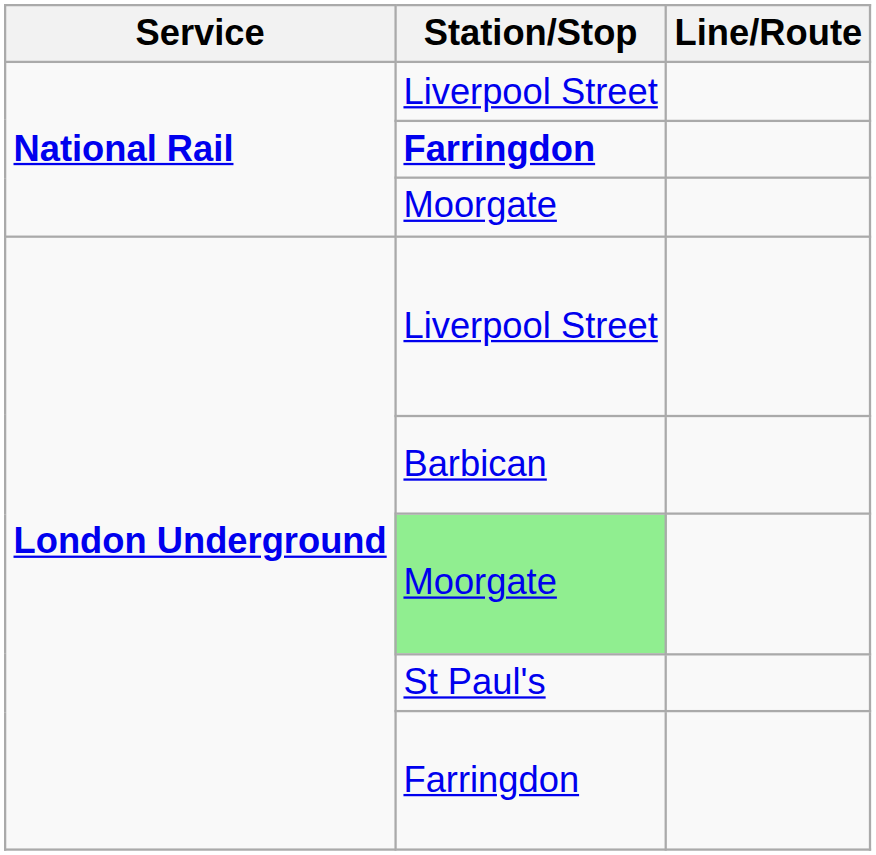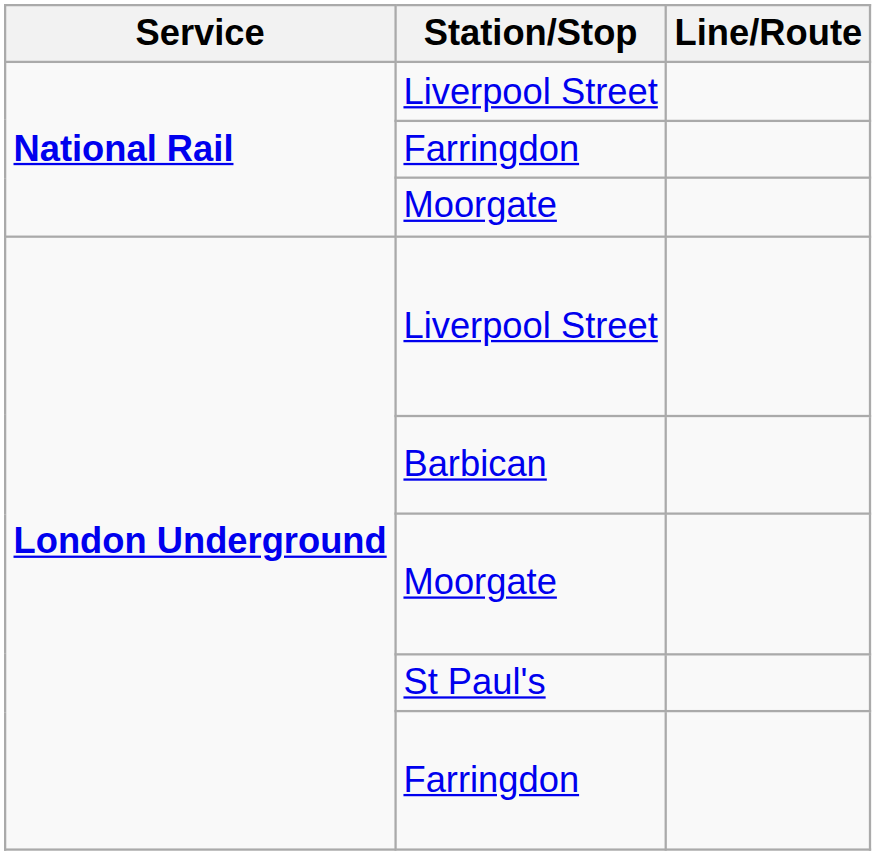(499, 148) bold -> (491, 148) normal
(480, 583) lightgreen background -> (480, 583) no background
